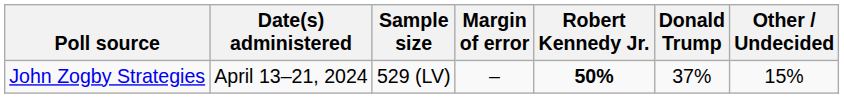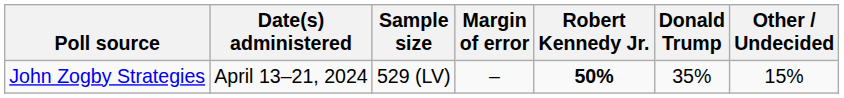(692, 76) 37% -> (692, 76) 35%
